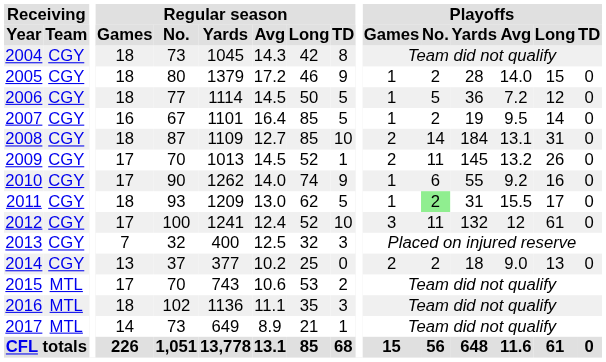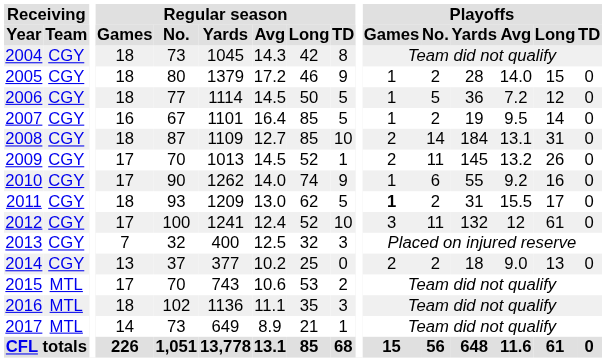(392, 201) normal -> (392, 201) bold
(435, 201) lightgreen background -> (435, 201) no background
